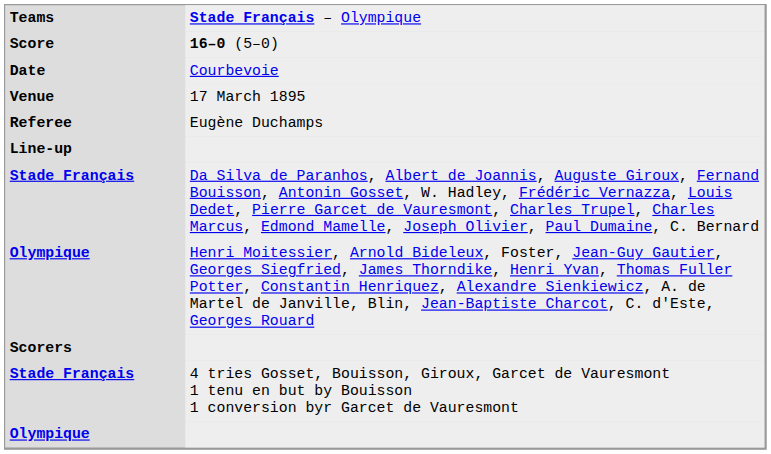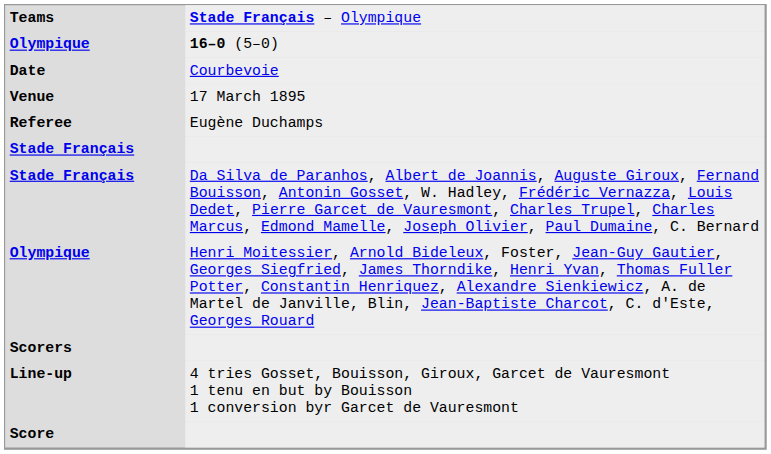(32, 44) Score -> (50, 44) Olympique
(41, 149) Line-up -> (72, 149) Stade Français
(72, 374) Stade Français -> (41, 374) Line-up
(50, 434) Olympique -> (32, 434) Score
